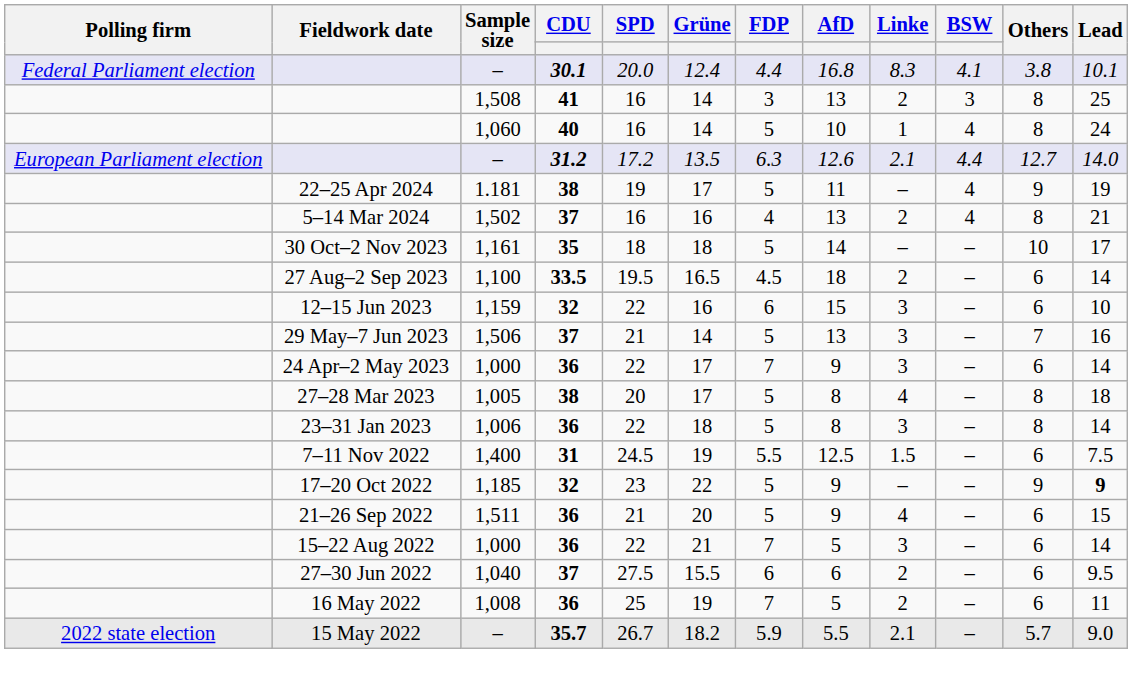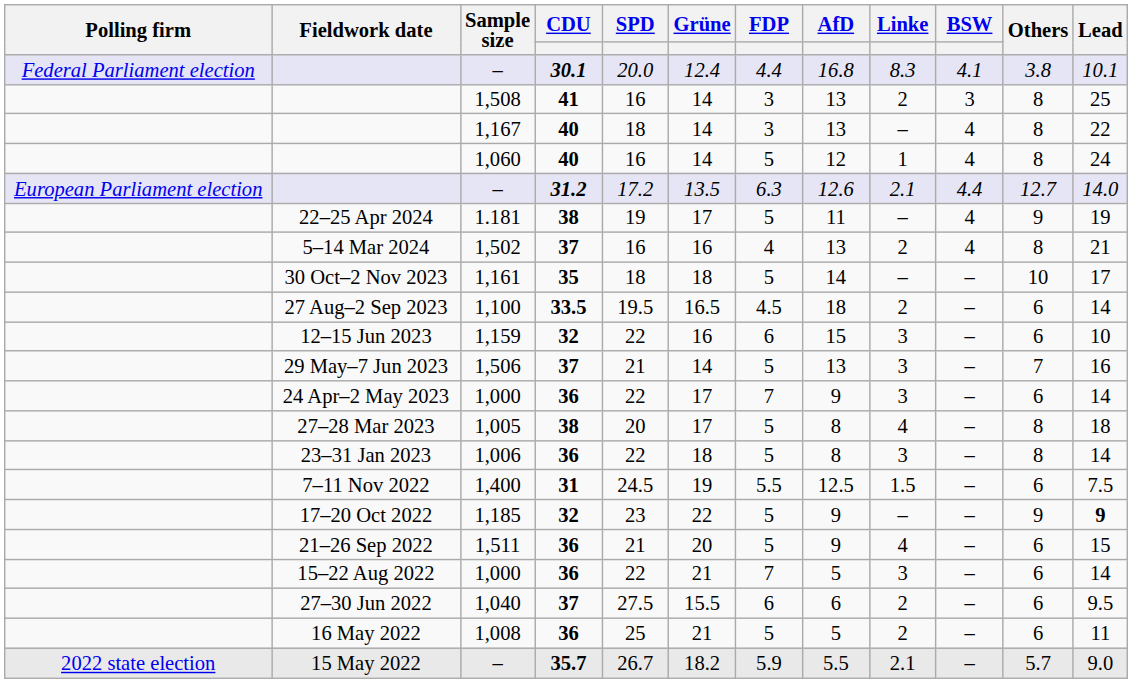+ row: (366, 129)
(836, 129) 10 -> (836, 159) 12
(702, 604) 19 -> (702, 633) 21
(769, 604) 7 -> (769, 633) 5
